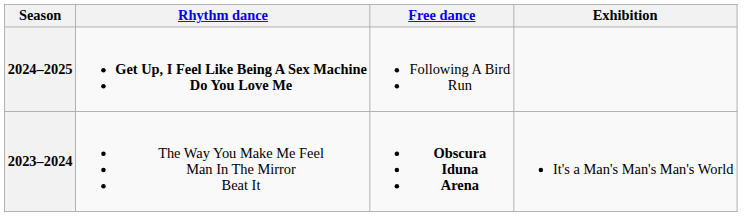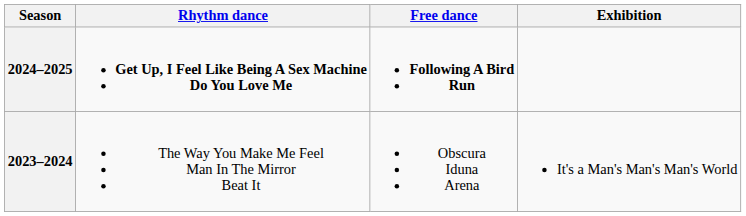(442, 77) normal -> (444, 77) bold
(442, 170) bold -> (444, 170) normal
